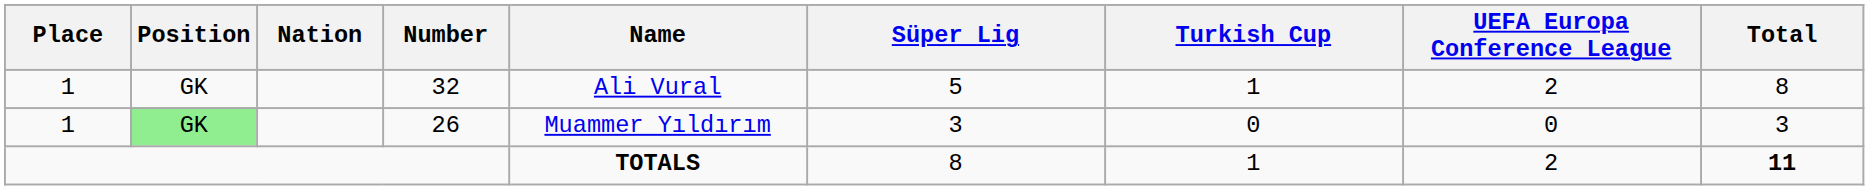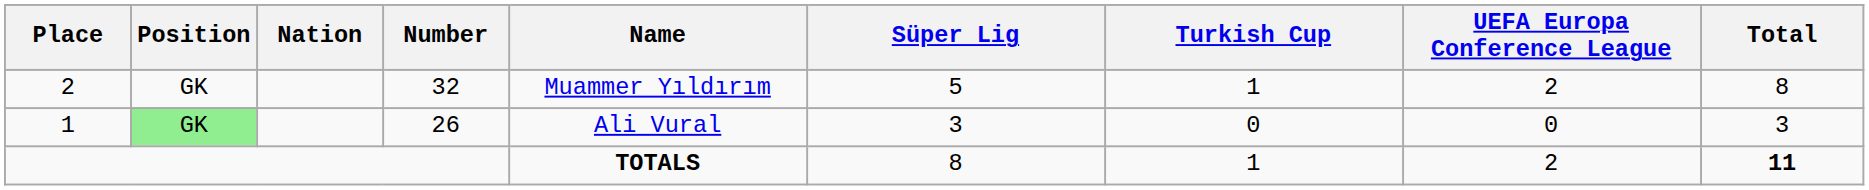(68, 89) 1 -> (68, 89) 2
(658, 89) Ali Vural -> (658, 89) Muammer Yıldırım
(658, 127) Muammer Yıldırım -> (658, 127) Ali Vural
